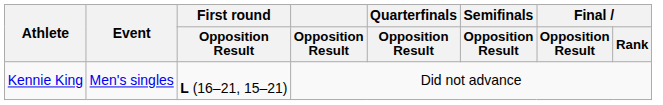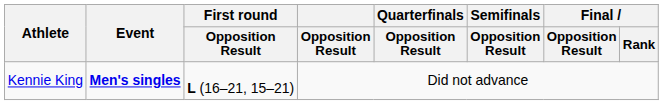(132, 81) normal -> (135, 81) bold
